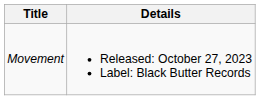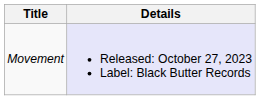(161, 66) no background -> (161, 66) lavender background
